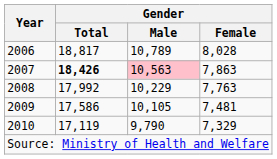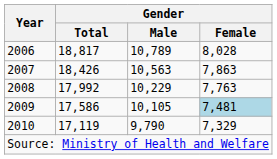(79, 70) bold -> (79, 70) normal
(151, 70) pink background -> (151, 70) no background
(219, 107) no background -> (219, 107) lightblue background
